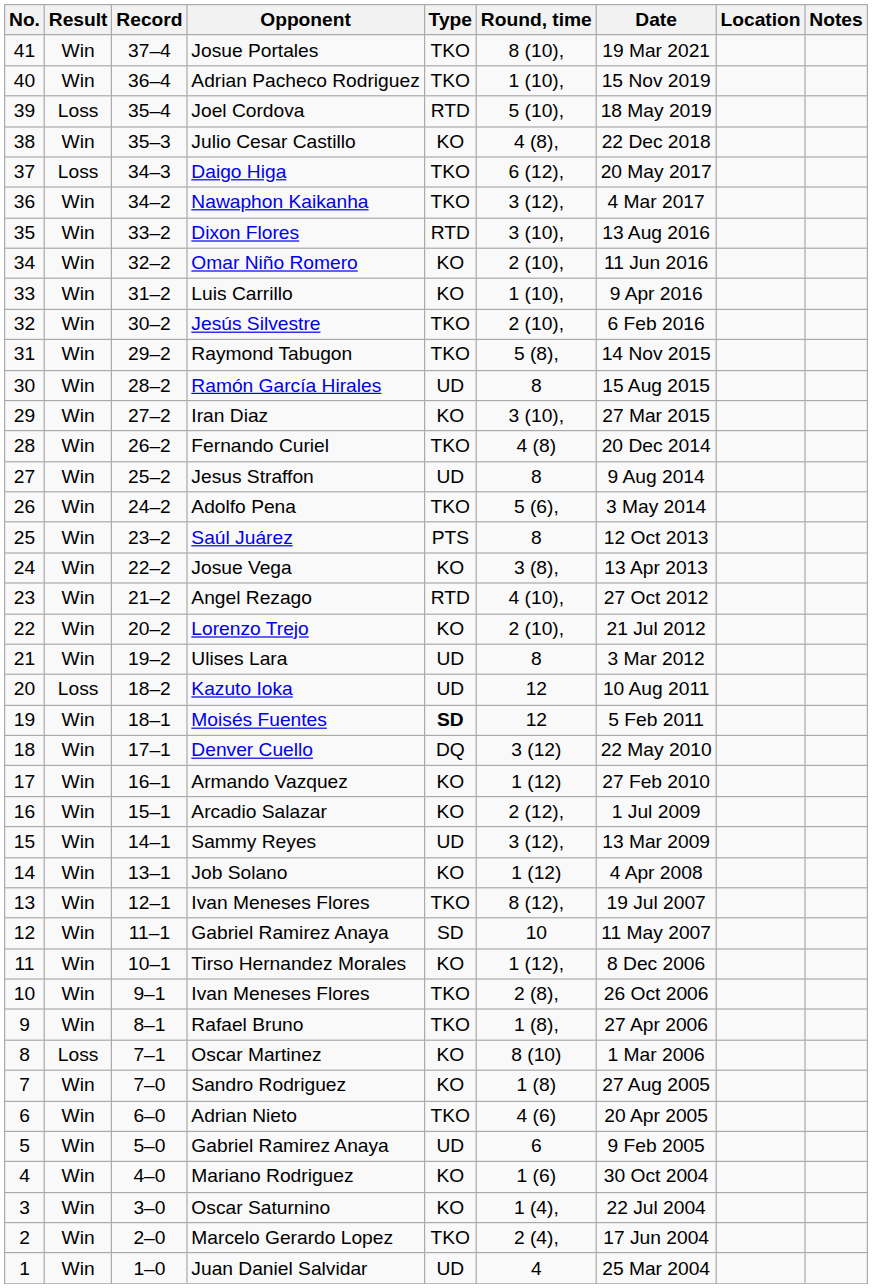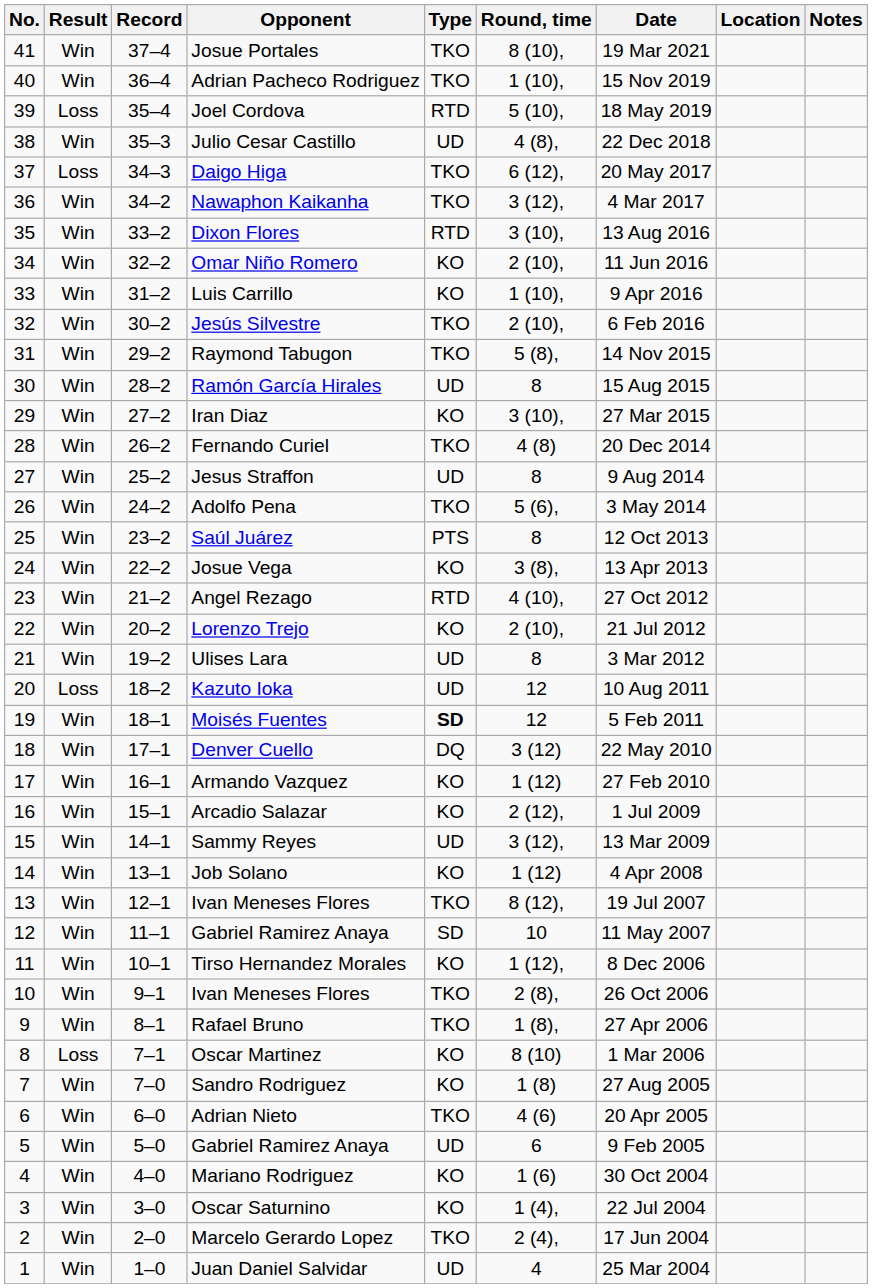(450, 141) KO -> (450, 141) UD
